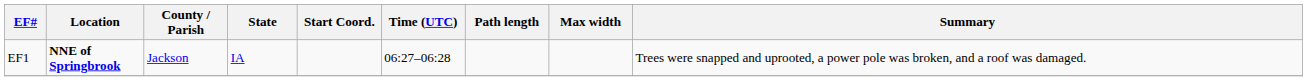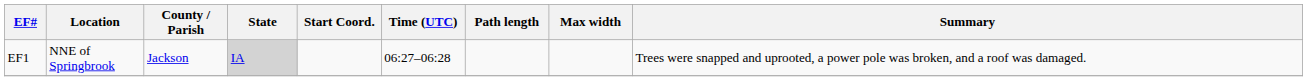(85, 57) bold -> (82, 57) normal
(238, 57) no background -> (238, 57) lightgrey background
